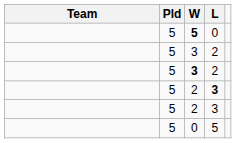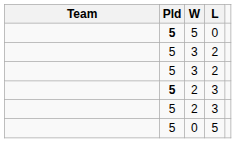(172, 33) normal -> (172, 33) bold
(194, 33) bold -> (194, 33) normal
(194, 71) bold -> (194, 71) normal
(172, 90) normal -> (172, 90) bold
(215, 90) bold -> (215, 90) normal
